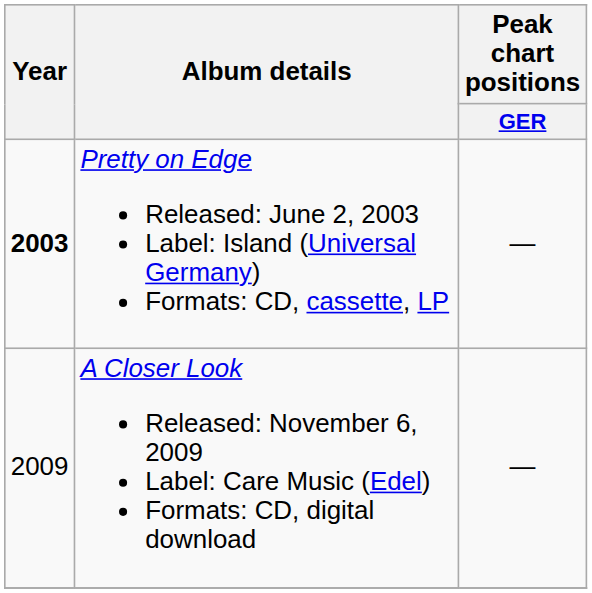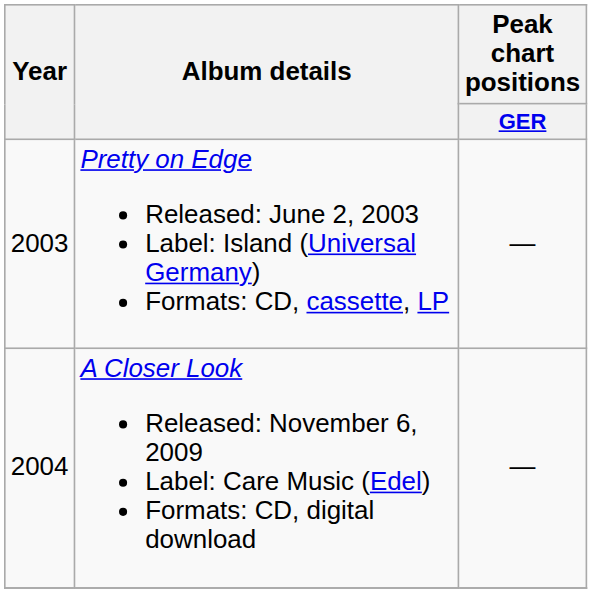(40, 243) bold -> (40, 243) normal
(40, 467) 2009 -> (40, 467) 2004
